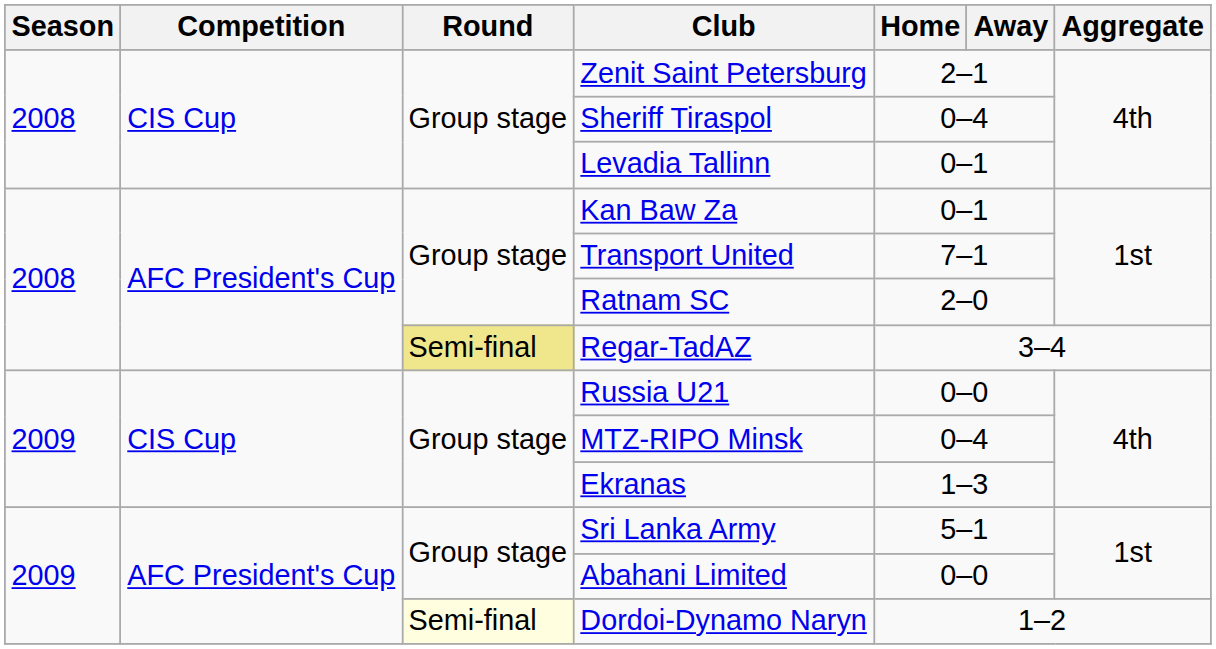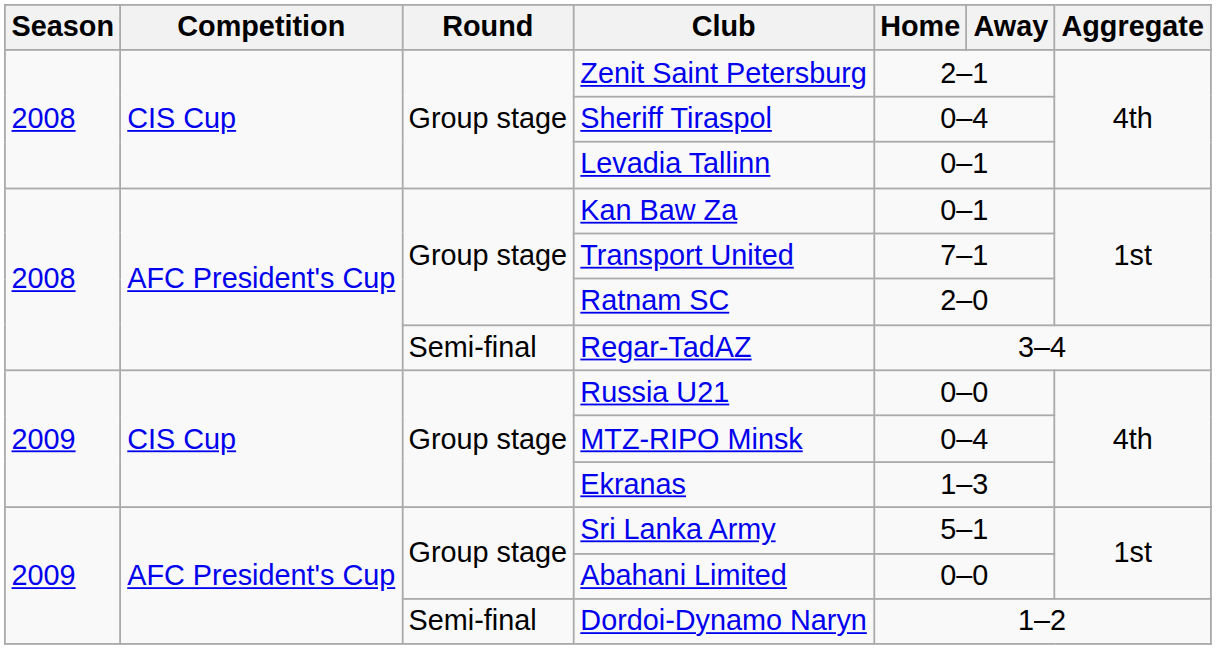(473, 347) khaki background -> (473, 347) no background
(473, 621) lightyellow background -> (473, 621) no background
